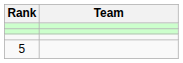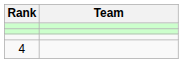(22, 49) 5 -> (22, 49) 4
